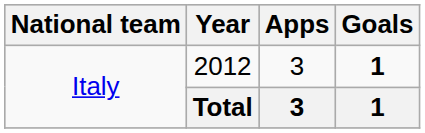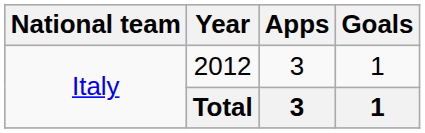(377, 66) bold -> (377, 66) normal
